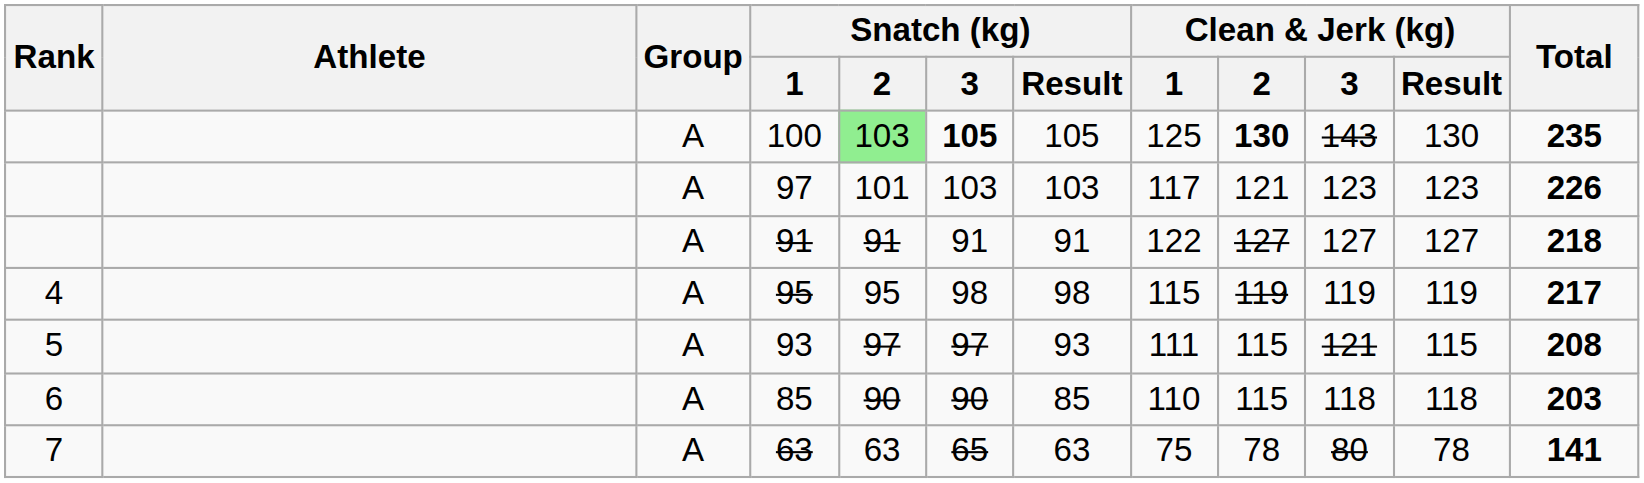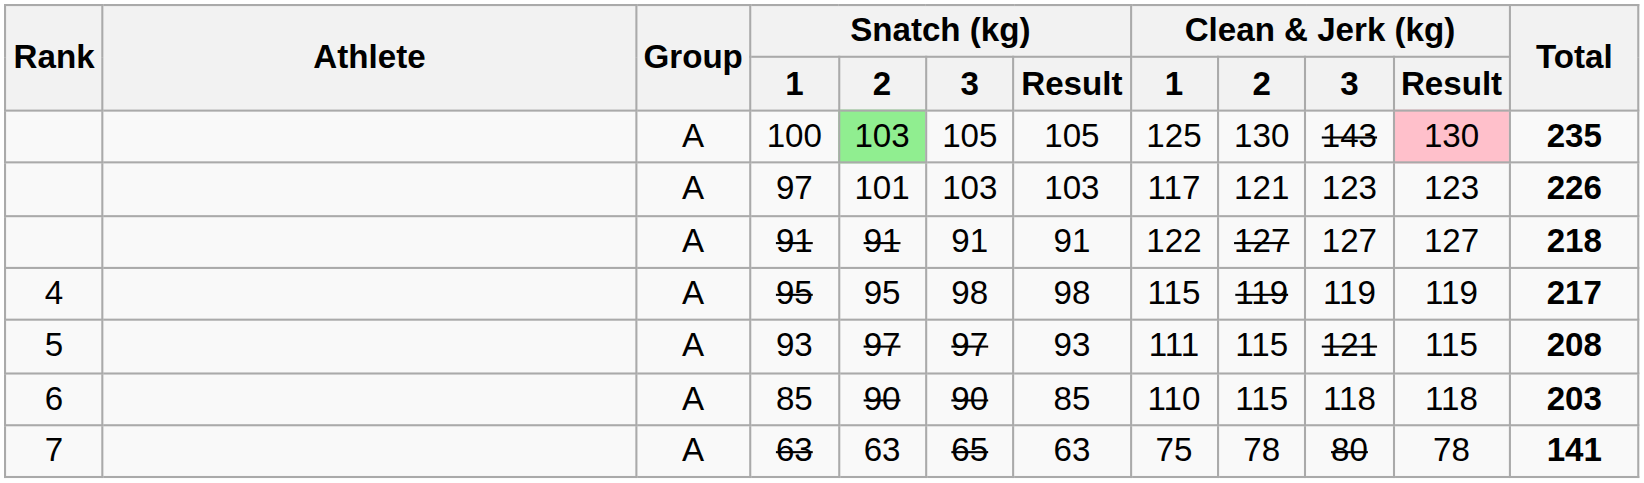(970, 135) bold -> (970, 135) normal
(1262, 135) bold -> (1262, 135) normal
(1452, 135) no background -> (1452, 135) pink background
